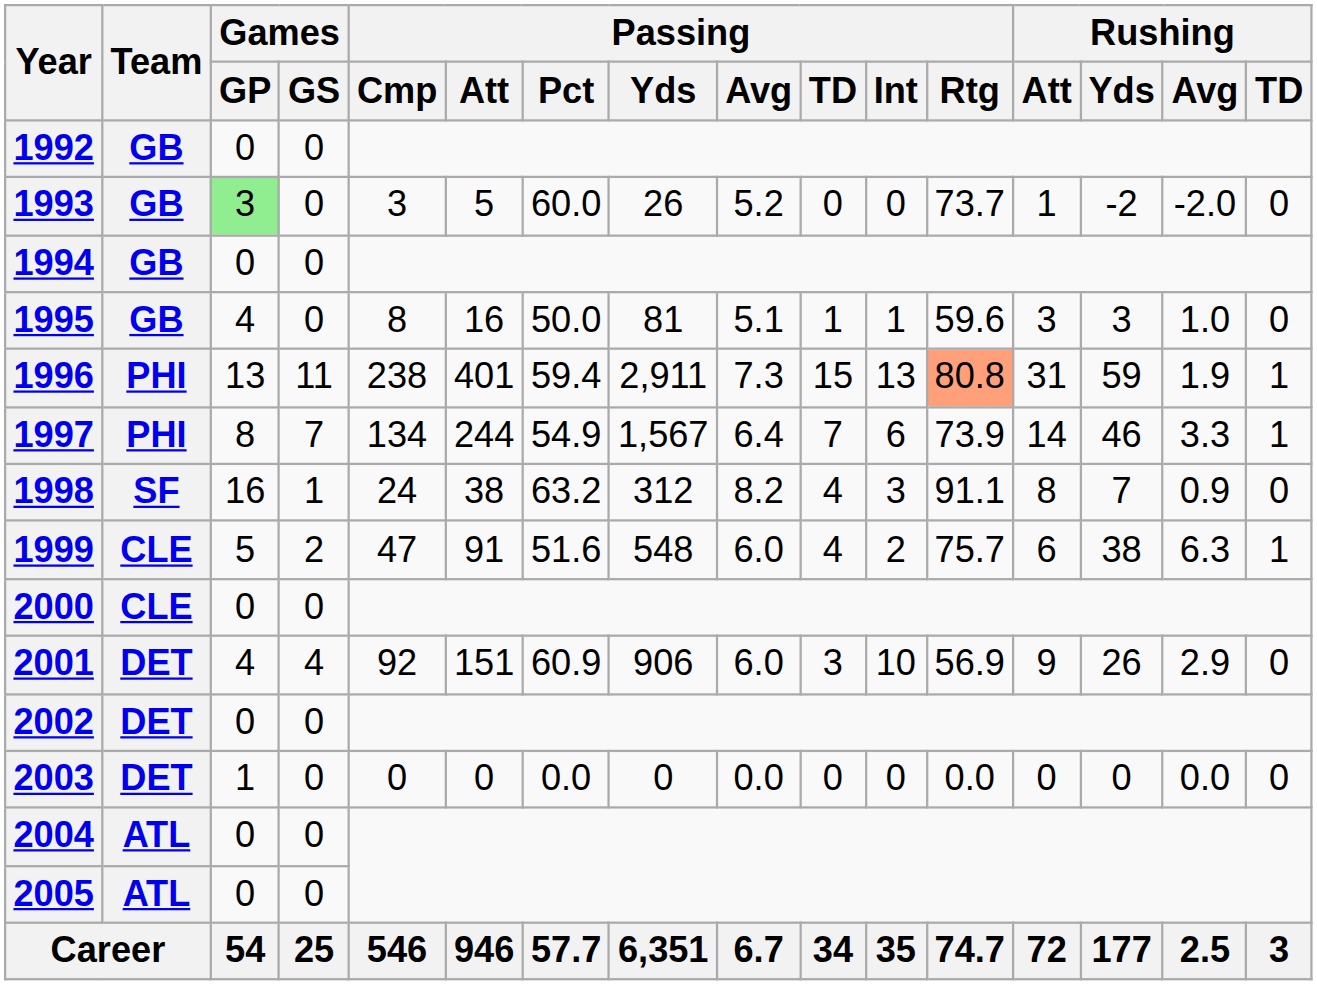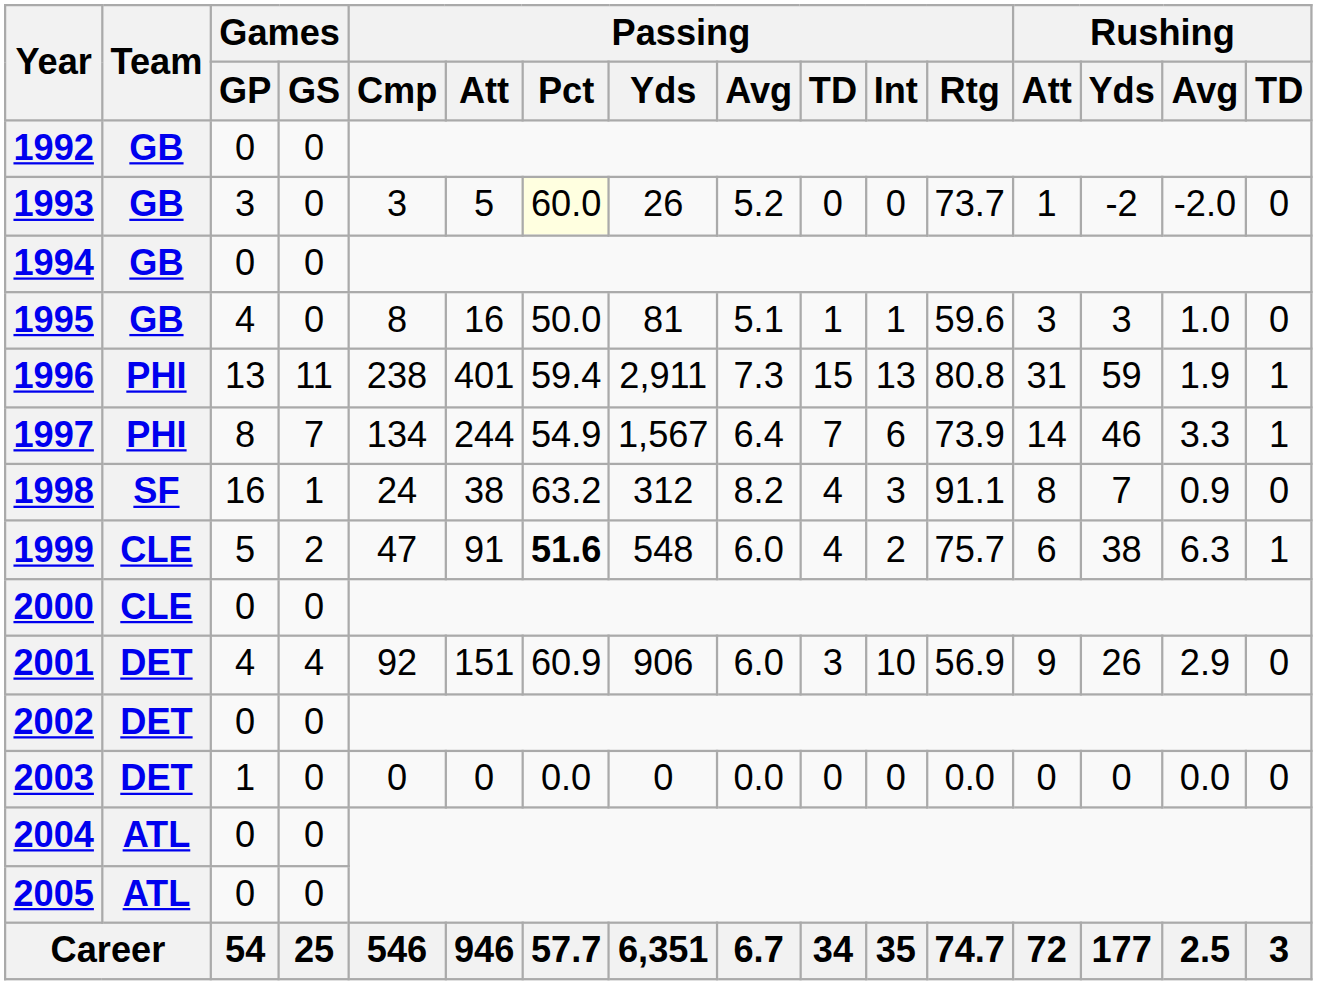(245, 205) lightgreen background -> (245, 205) no background
(566, 205) no background -> (566, 205) lightyellow background
(970, 377) lightsalmon background -> (970, 377) no background
(566, 549) normal -> (566, 549) bold
